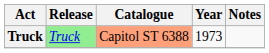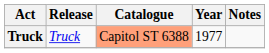(65, 36) lightgreen background -> (65, 36) no background
(209, 36) 1973 -> (209, 36) 1977
